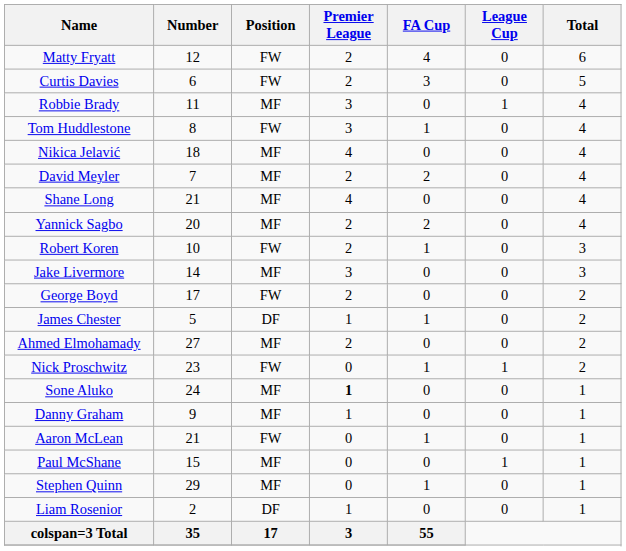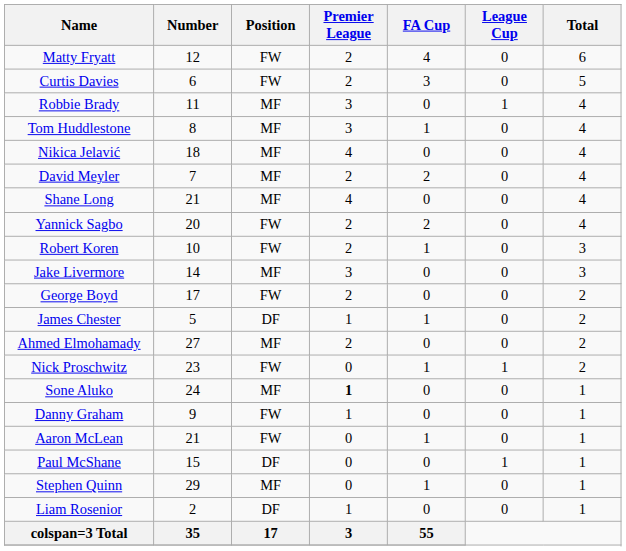(271, 128) FW -> (271, 128) MF
(271, 224) MF -> (271, 224) FW
(271, 414) MF -> (271, 414) FW
(271, 462) MF -> (271, 462) DF
